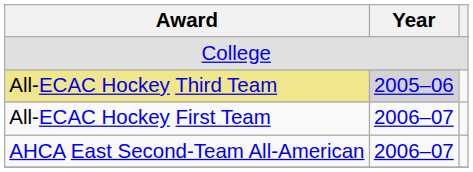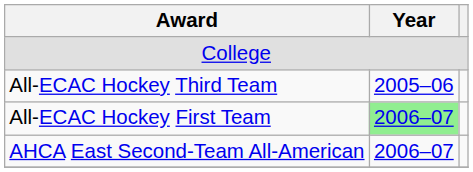(143, 85) khaki background -> (143, 85) no background
(414, 85) lightgrey background -> (414, 85) no background
(414, 118) no background -> (414, 118) lightgreen background
